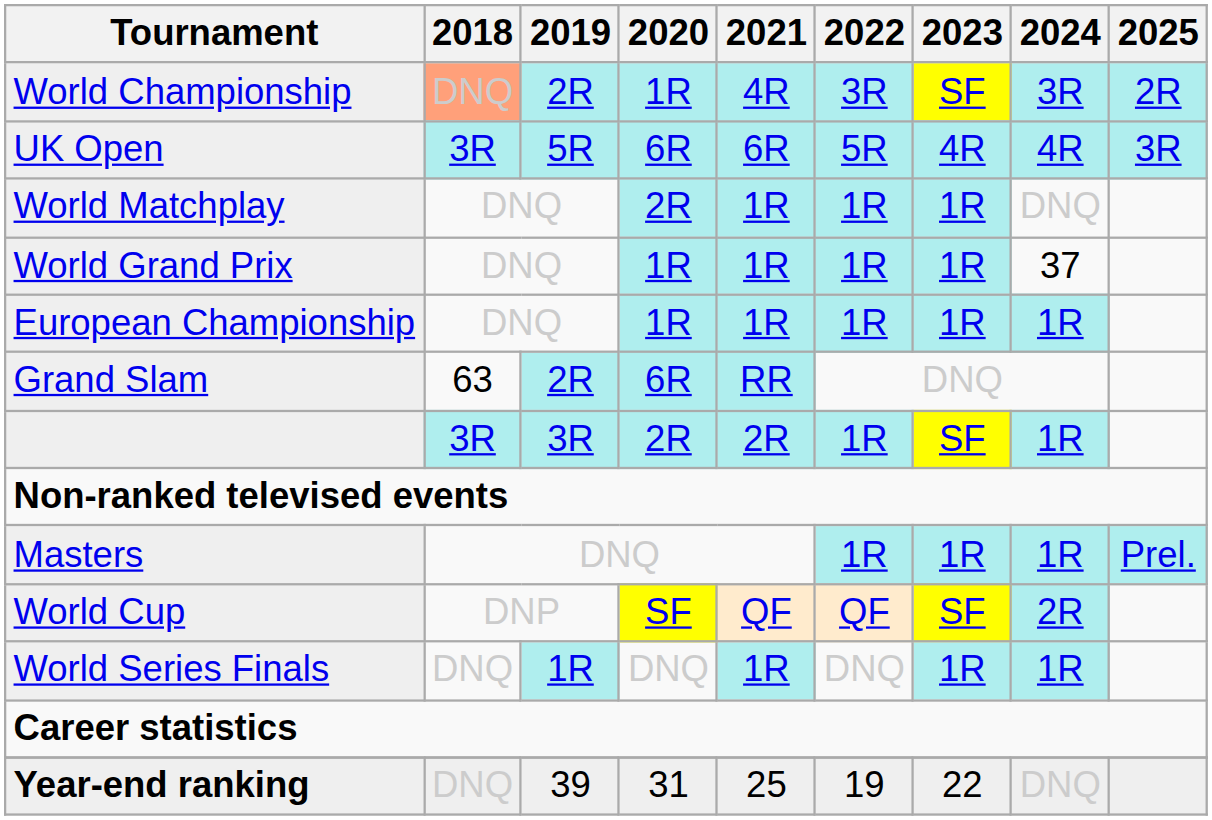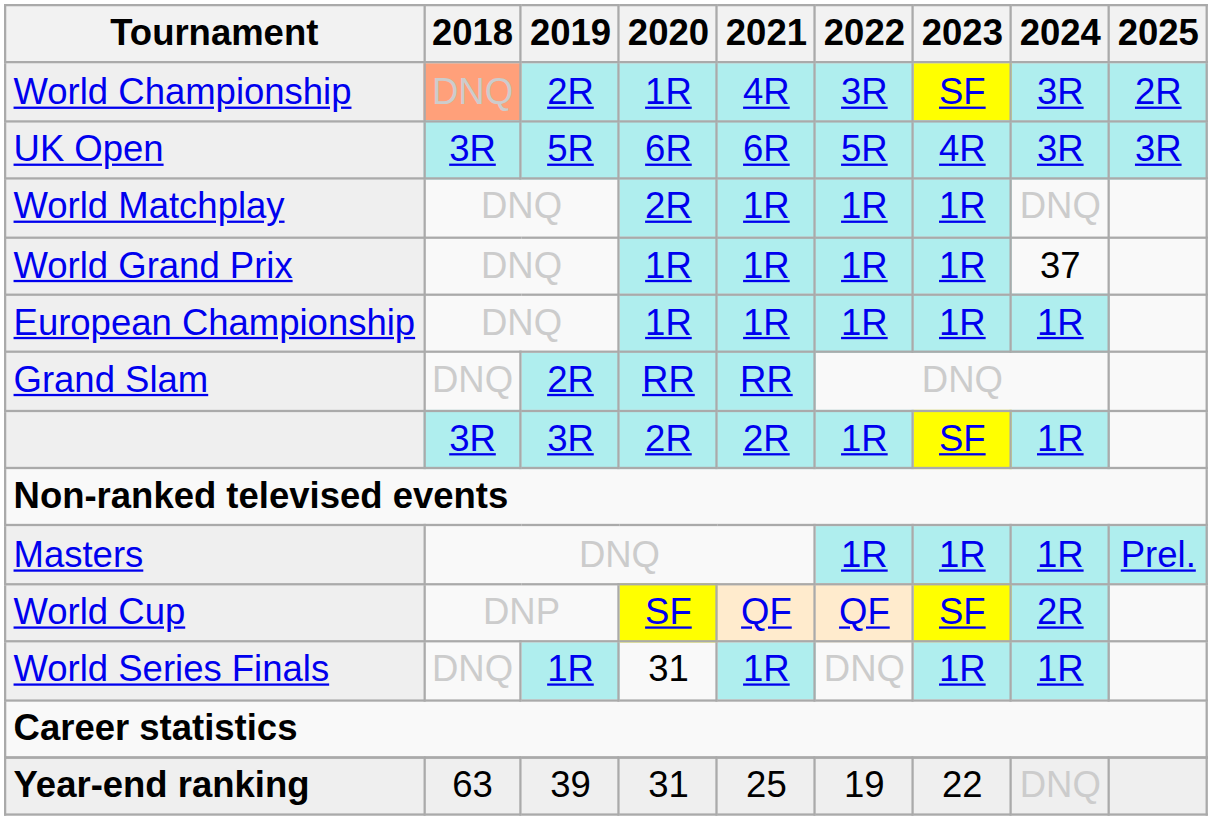(1060, 149) 4R -> (1060, 149) 3R
(472, 380) 63 -> (473, 380) DNQ
(668, 380) 6R -> (668, 380) RR
(668, 669) DNQ -> (668, 669) 31
(473, 785) DNQ -> (472, 785) 63
